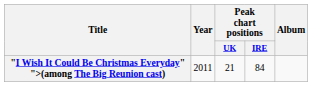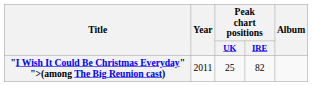(230, 68) 21 -> (230, 68) 25
(260, 68) 84 -> (260, 68) 82
